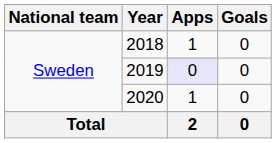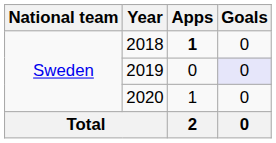(192, 44) normal -> (192, 44) bold
(192, 71) lavender background -> (192, 71) no background
(245, 71) no background -> (245, 71) lavender background
